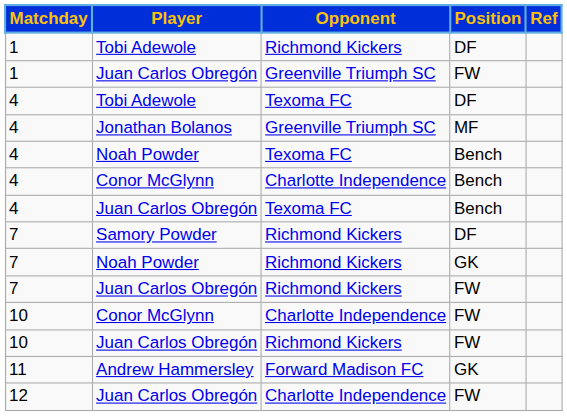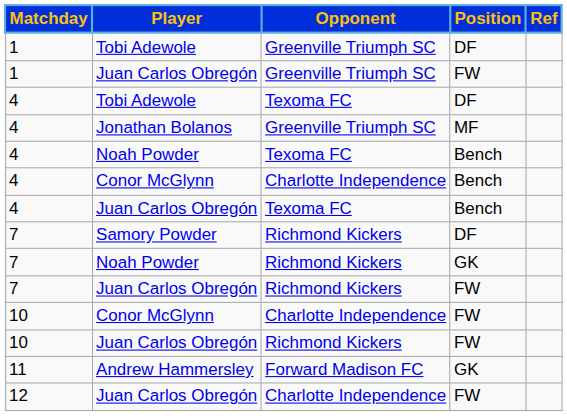(333, 46) Richmond Kickers -> (350, 46) Greenville Triumph SC
